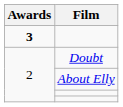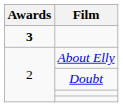(86, 57) Doubt -> (86, 57) About Elly
(86, 79) About Elly -> (86, 79) Doubt
